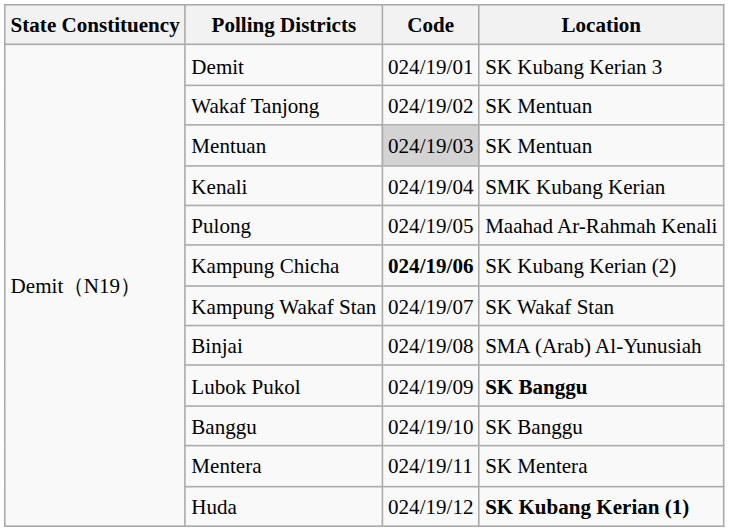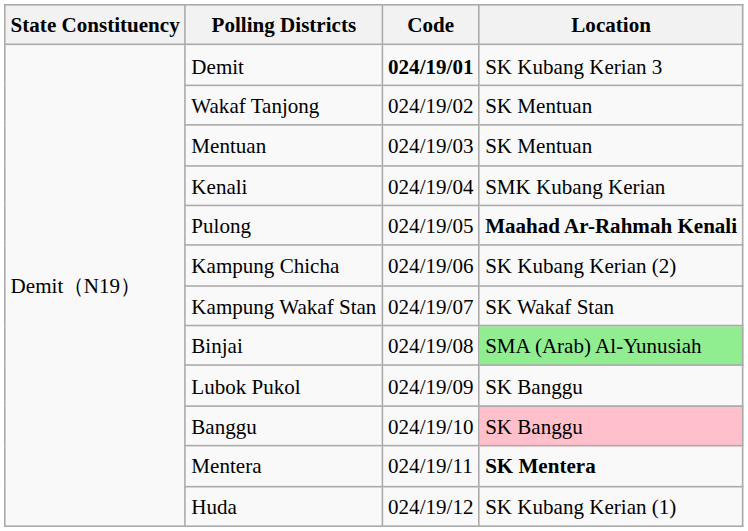(431, 66) normal -> (431, 64) bold
(431, 146) lightgrey background -> (431, 146) no background
(601, 226) normal -> (611, 225) bold
(431, 265) bold -> (431, 266) normal
(593, 346) no background -> (593, 346) lightgreen background
(536, 385) bold -> (534, 386) normal
(534, 427) no background -> (534, 427) pink background
(536, 467) normal -> (540, 465) bold
(587, 505) bold -> (581, 507) normal
